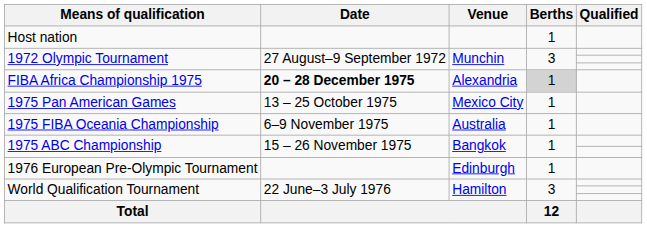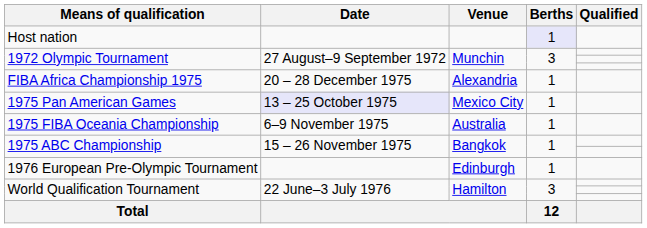(551, 37) no background -> (551, 37) lavender background
(339, 80) bold -> (338, 80) normal
(551, 80) lightgrey background -> (551, 80) no background
(330, 102) no background -> (330, 102) lavender background
